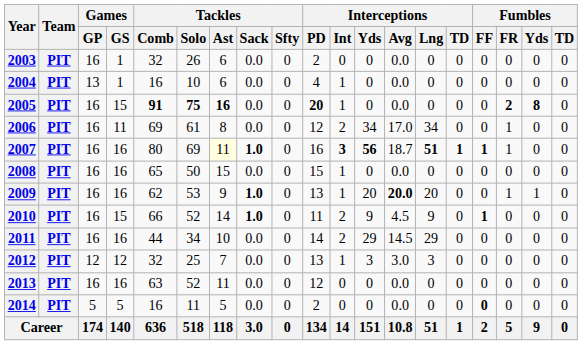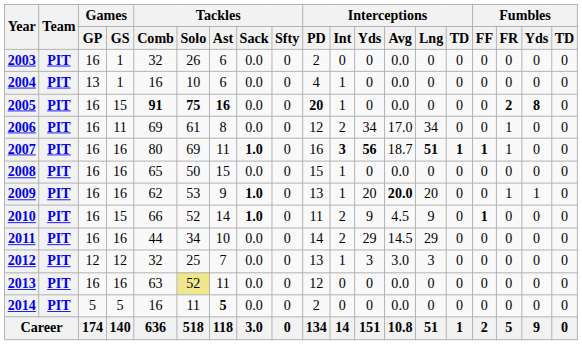(223, 149) lightyellow background -> (223, 149) no background
(193, 283) no background -> (193, 283) khaki background
(223, 305) normal -> (223, 305) bold
(484, 305) bold -> (484, 305) normal
